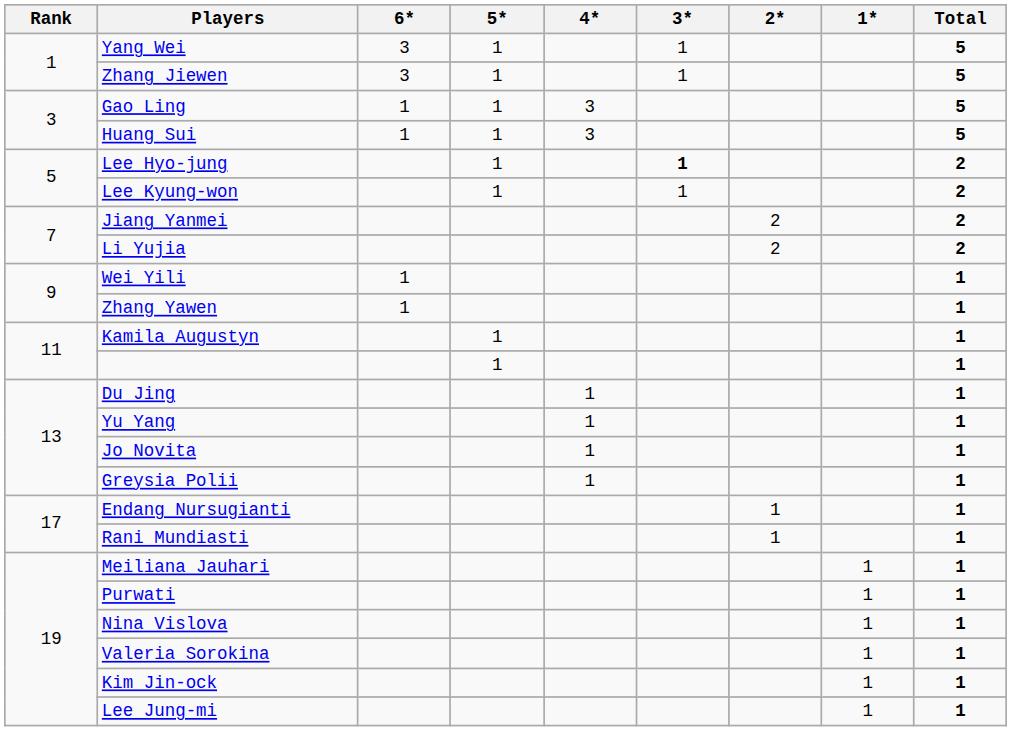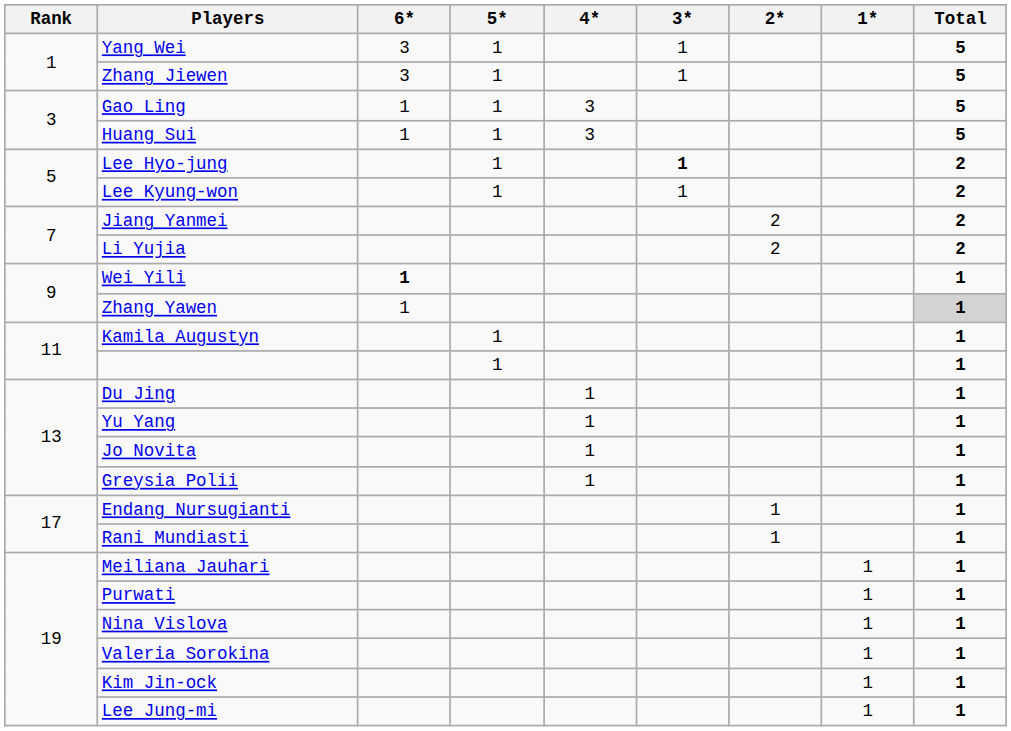(404, 279) normal -> (404, 279) bold
(960, 308) no background -> (960, 308) lightgrey background
